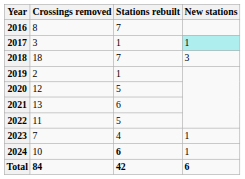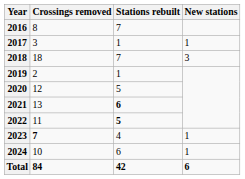(187, 43) paleturquoise background -> (187, 43) no background
(118, 105) normal -> (118, 105) bold
(118, 120) normal -> (118, 120) bold
(35, 136) normal -> (35, 136) bold
(118, 151) bold -> (118, 151) normal
